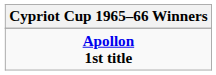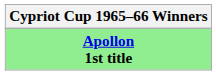(108, 49) no background -> (108, 49) lightgreen background
